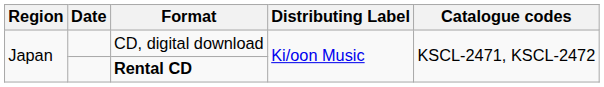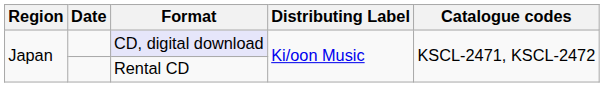(189, 43) no background -> (189, 43) lavender background
(153, 69) bold -> (152, 69) normal
